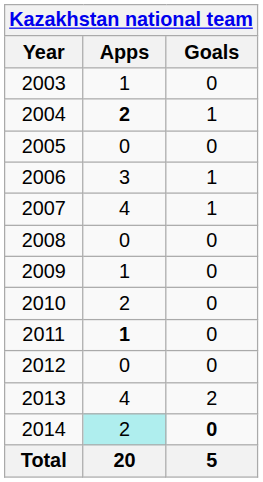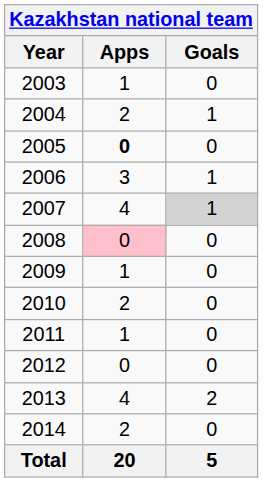(124, 114) bold -> (124, 114) normal
(124, 146) normal -> (124, 146) bold
(212, 209) no background -> (212, 209) lightgrey background
(124, 240) no background -> (124, 240) pink background
(124, 334) bold -> (124, 334) normal
(124, 429) paleturquoise background -> (124, 429) no background
(212, 429) bold -> (212, 429) normal
